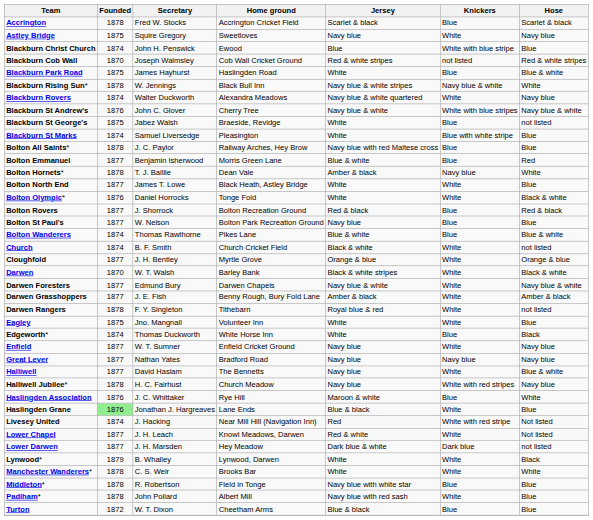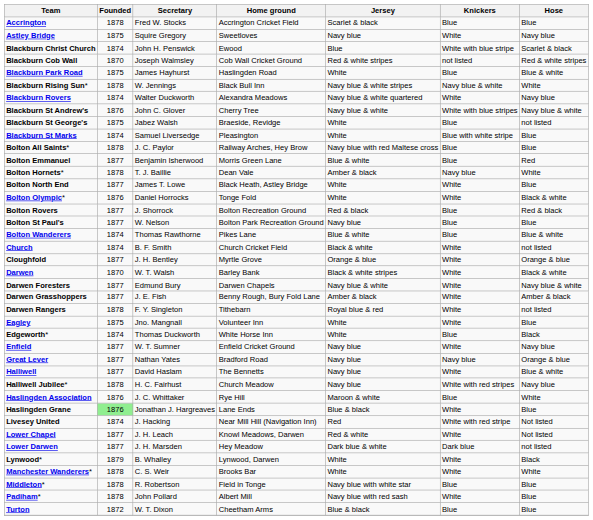(546, 23) Scarlet & black -> (529, 23) Blue
(529, 48) Blue -> (546, 48) Scarlet & black
(538, 359) Navy blue -> (546, 359) Orange & blue
